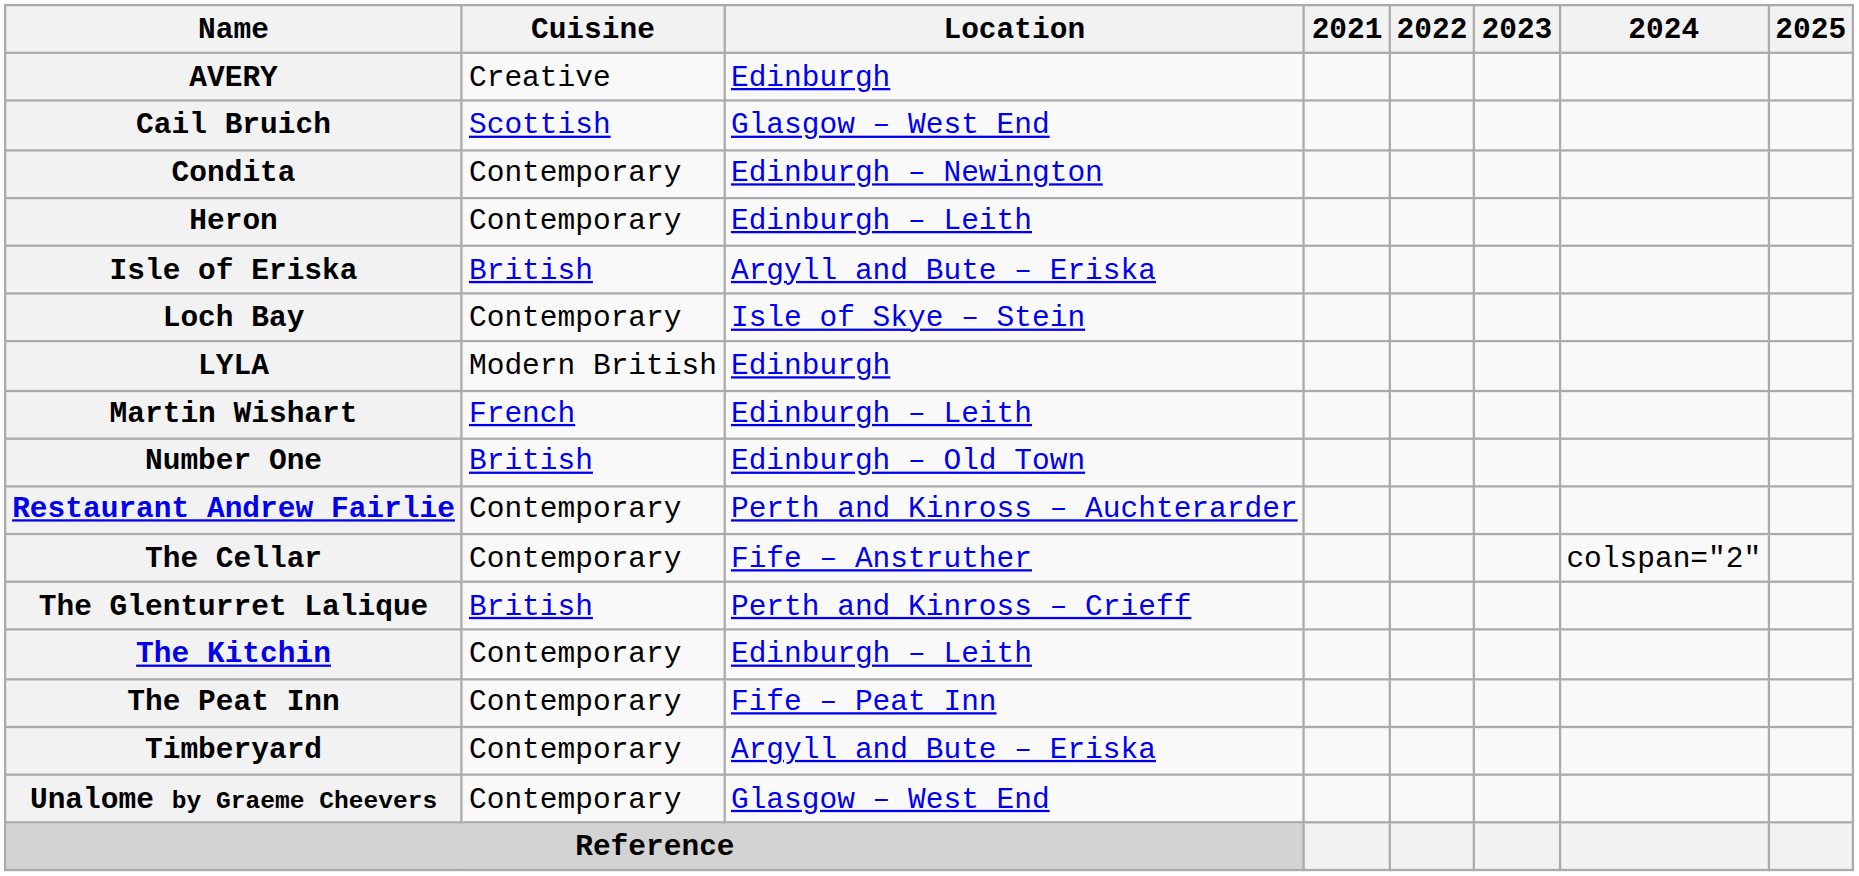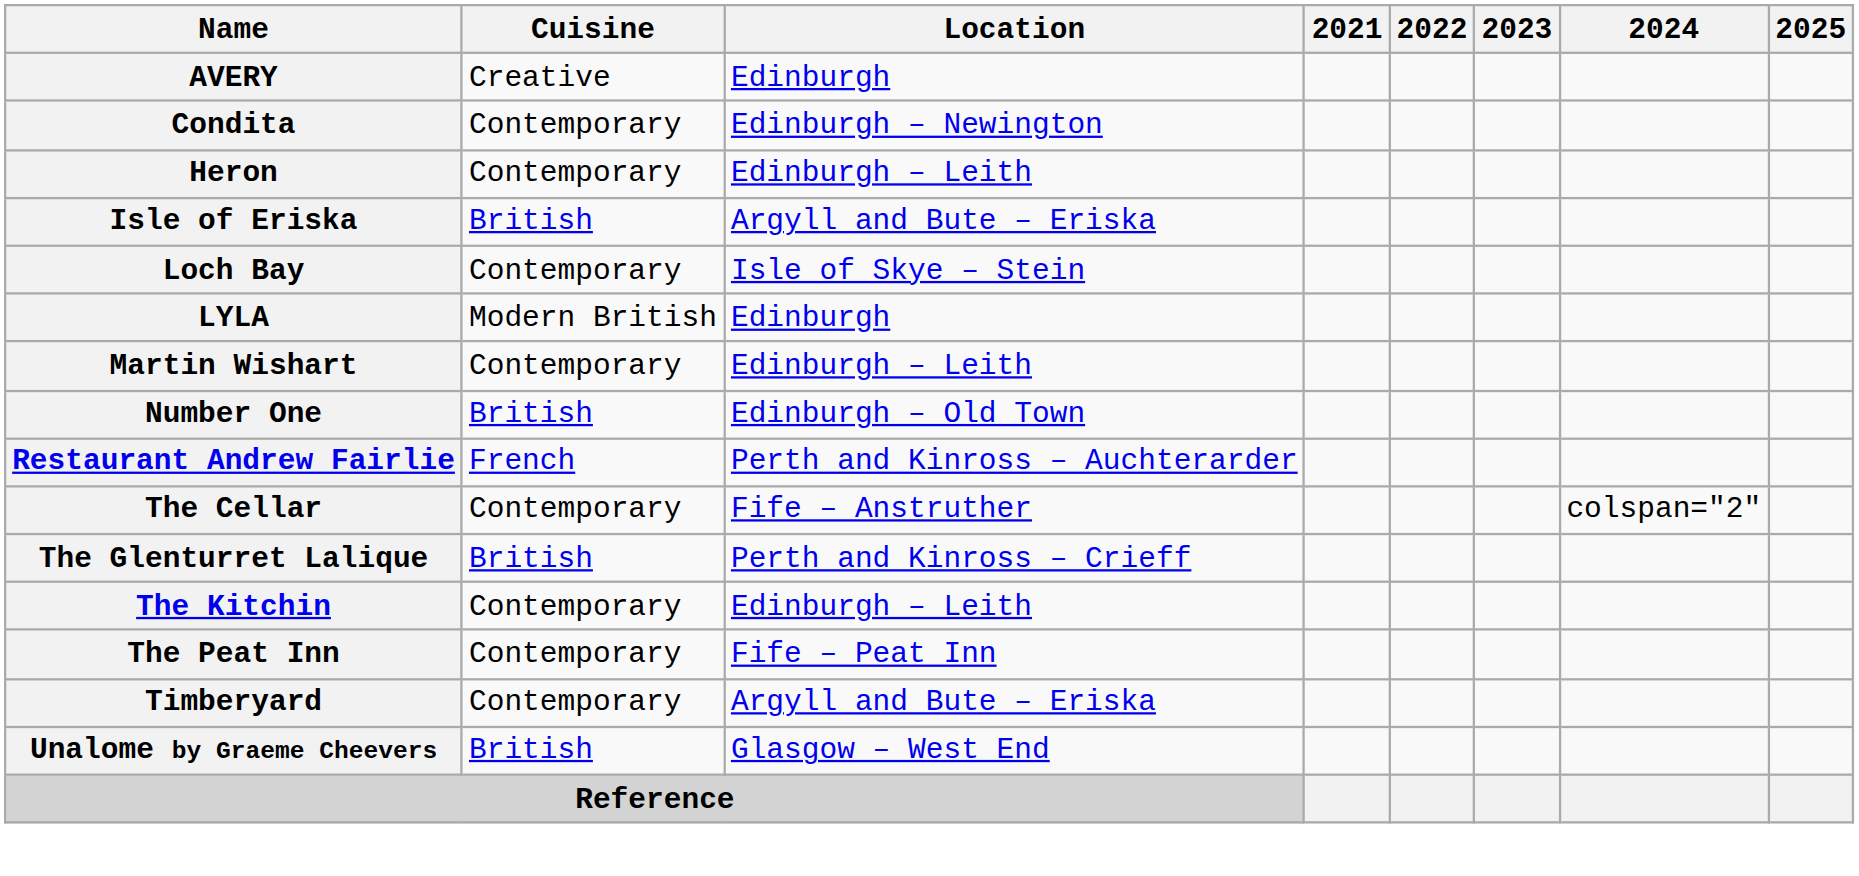- row: (234, 125)
(522, 414) French -> (575, 366) Contemporary
(575, 510) Contemporary -> (522, 462) French
(575, 799) Contemporary -> (531, 751) British
